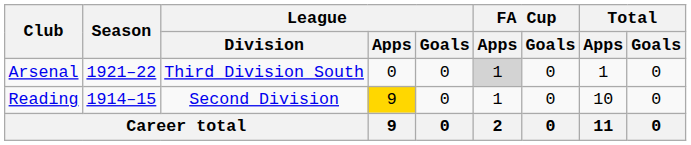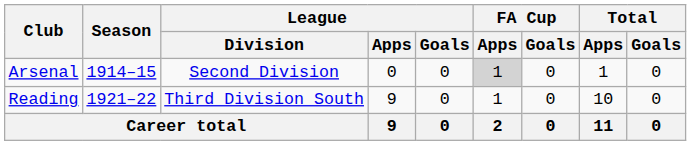(121, 72) 1921–22 -> (121, 72) 1914–15
(264, 72) Third Division South -> (264, 72) Second Division
(121, 100) 1914–15 -> (121, 100) 1921–22
(264, 100) Second Division -> (264, 100) Third Division South
(392, 100) gold background -> (392, 100) no background
